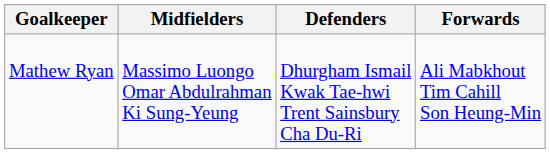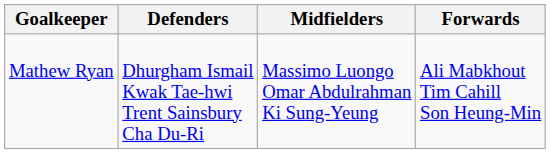columns swapped: (346, 19) <-> (197, 19)
